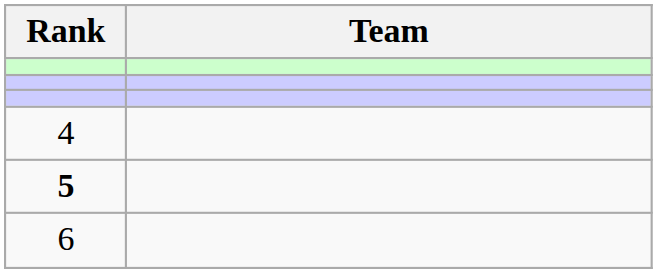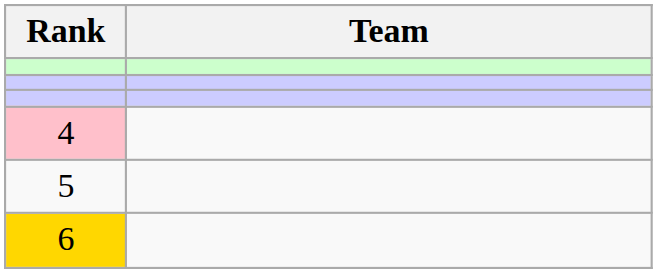(66, 132) no background -> (66, 132) pink background
(66, 185) bold -> (66, 185) normal
(66, 239) no background -> (66, 239) gold background
